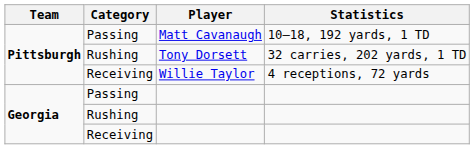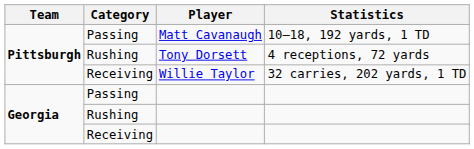(367, 54) 32 carries, 202 yards, 1 TD -> (349, 54) 4 receptions, 72 yards
(349, 74) 4 receptions, 72 yards -> (367, 74) 32 carries, 202 yards, 1 TD
